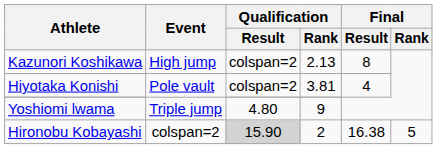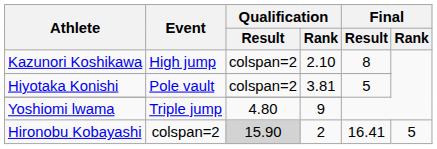(321, 62) 2.13 -> (321, 62) 2.10
(366, 86) 4 -> (366, 86) 5
(366, 132) 16.38 -> (366, 132) 16.41
